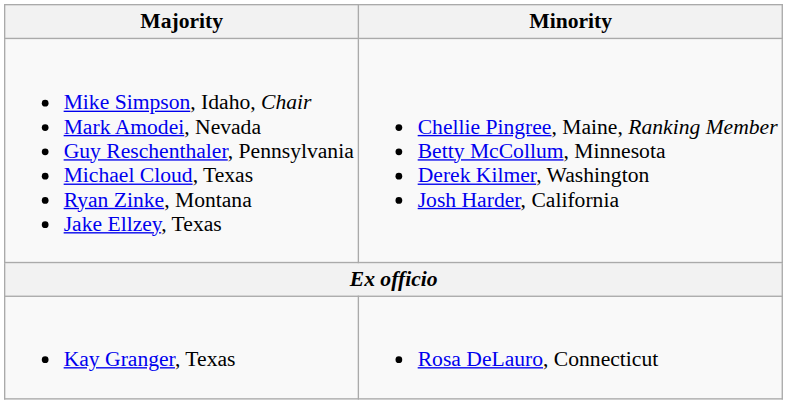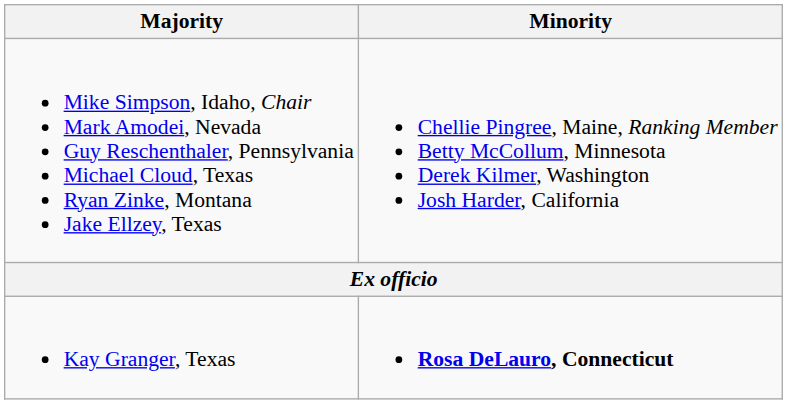(571, 359) normal -> (571, 359) bold
